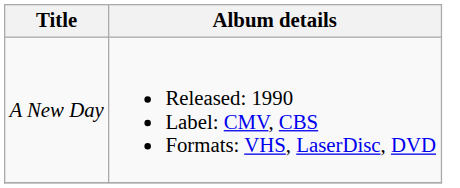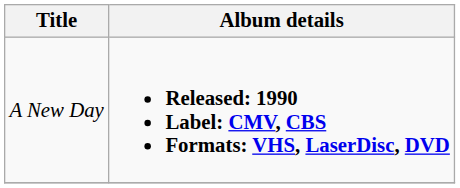(275, 122) normal -> (282, 122) bold
